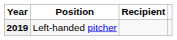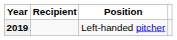columns swapped: (143, 12) <-> (75, 12)
